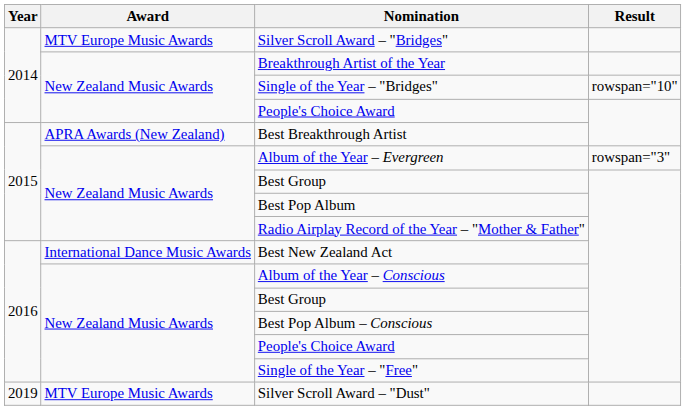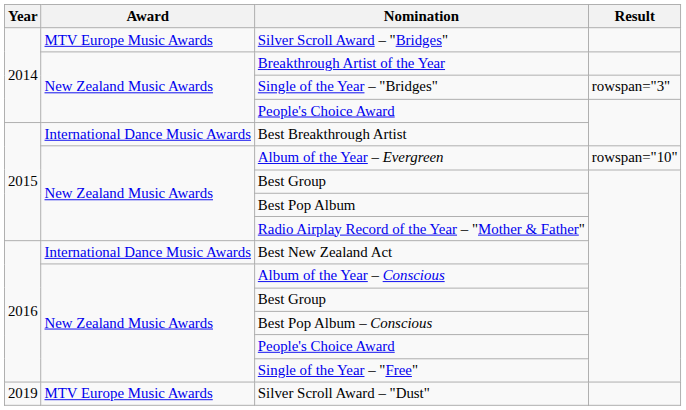(635, 87) rowspan="10" -> (631, 87) rowspan="3"
(135, 134) APRA Awards (New Zealand) -> (148, 134) International Dance Music Awards
(631, 157) rowspan="3" -> (635, 157) rowspan="10"
